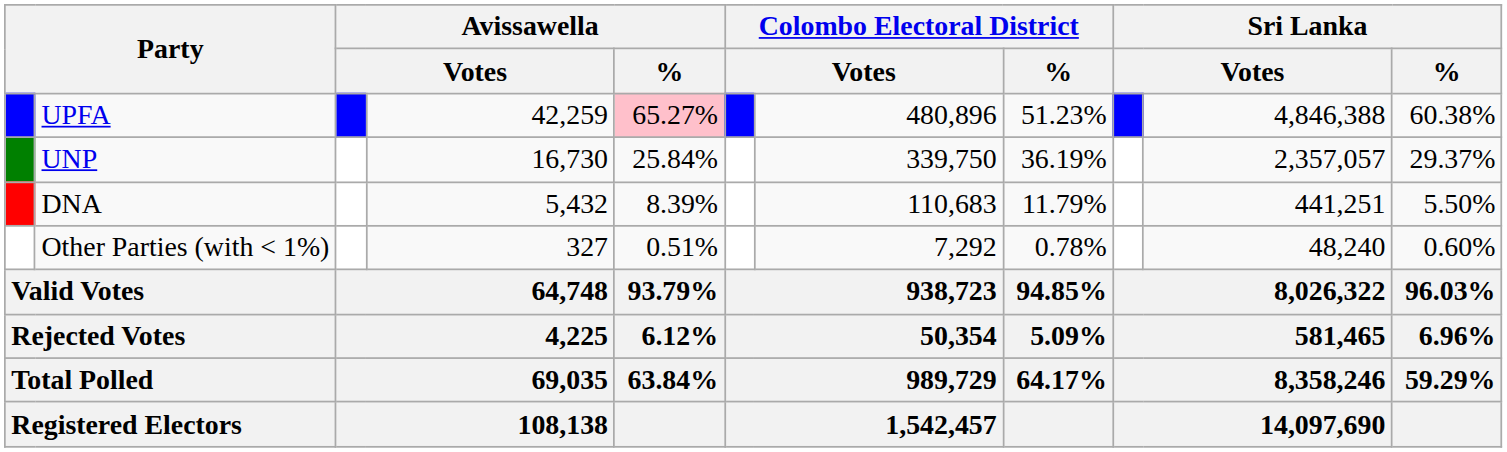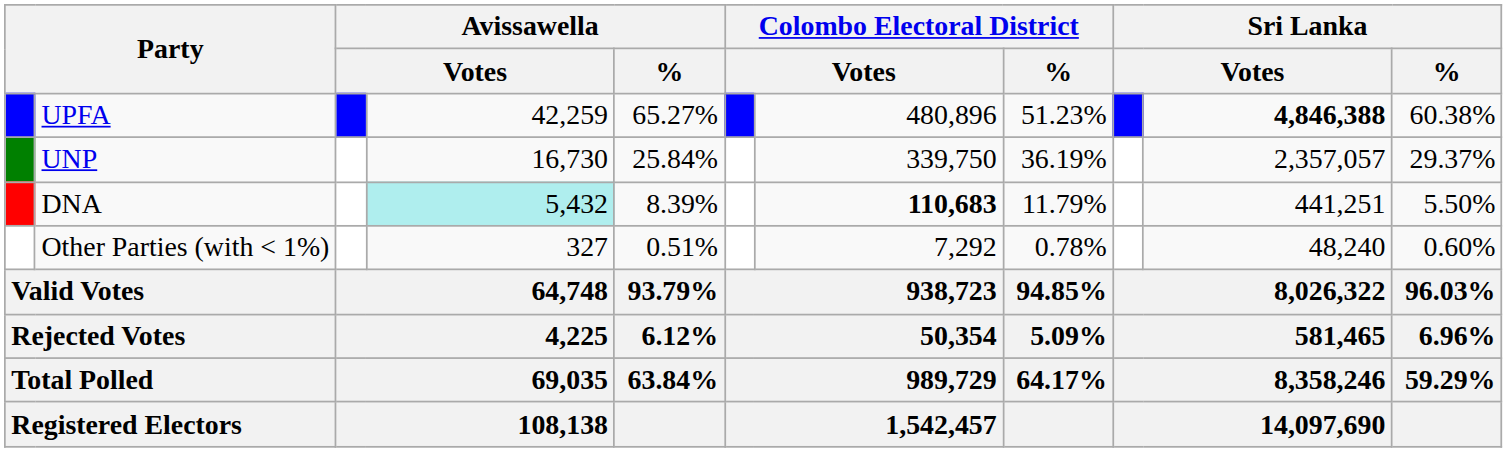(675, 114) pink background -> (675, 114) no background
(1330, 114) normal -> (1330, 114) bold
(577, 203) no background -> (577, 203) paleturquoise background
(952, 203) normal -> (952, 203) bold
